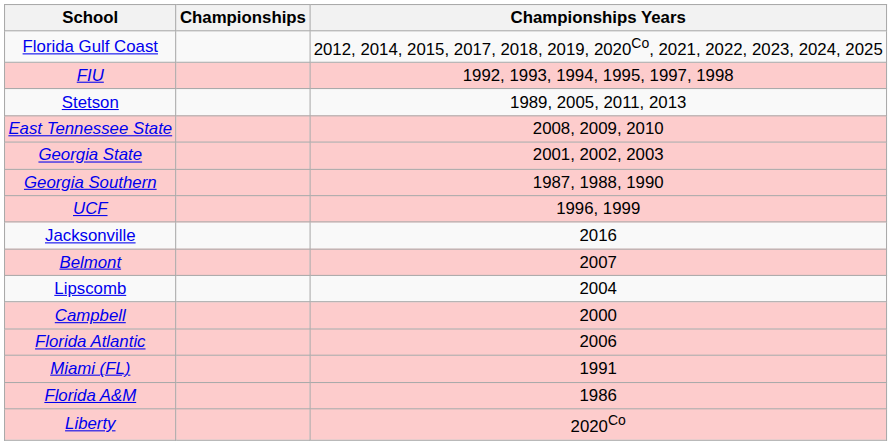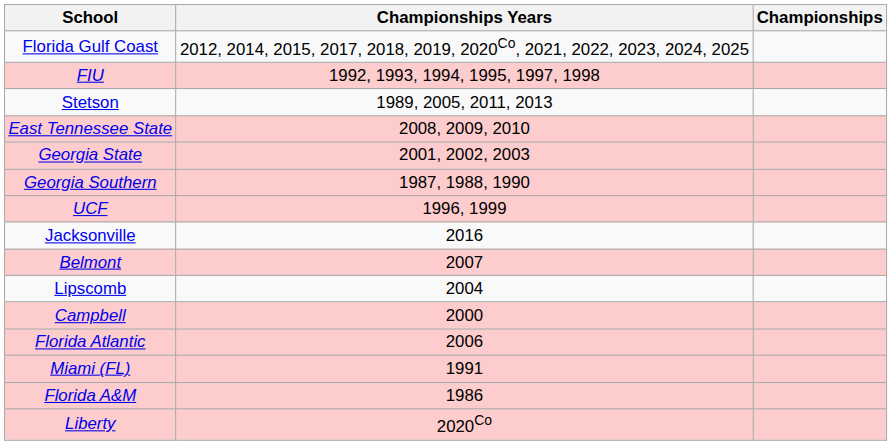columns swapped: (243, 17) <-> (598, 17)
